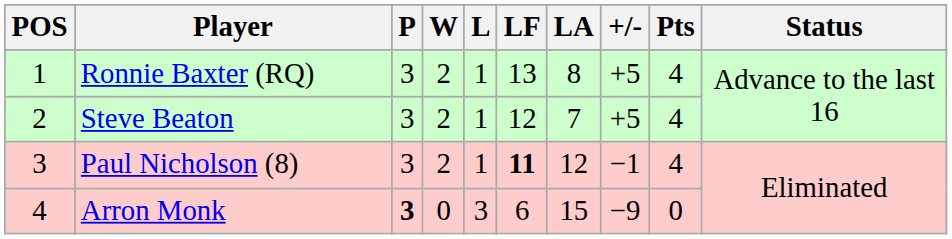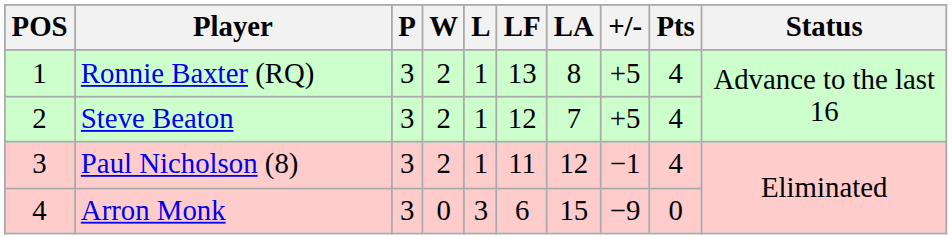(522, 164) bold -> (522, 164) normal
(407, 210) bold -> (407, 210) normal
